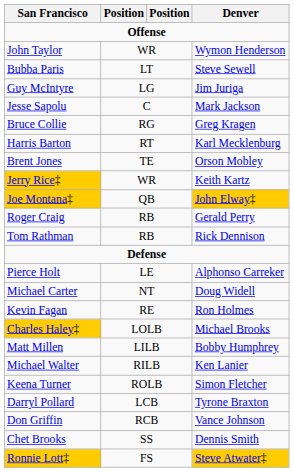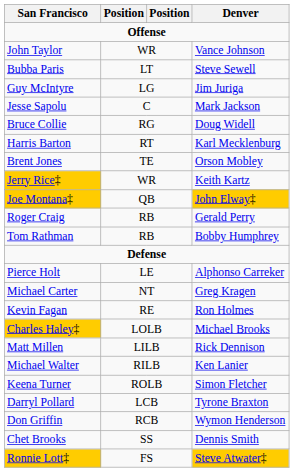(240, 50) Wymon Henderson -> (230, 50) Vance Johnson
(225, 124) Greg Kragen -> (225, 124) Doug Widell
(230, 236) Rick Dennison -> (237, 236) Bobby Humphrey
(225, 291) Doug Widell -> (225, 291) Greg Kragen
(237, 347) Bobby Humphrey -> (230, 347) Rick Dennison
(230, 421) Vance Johnson -> (240, 421) Wymon Henderson
